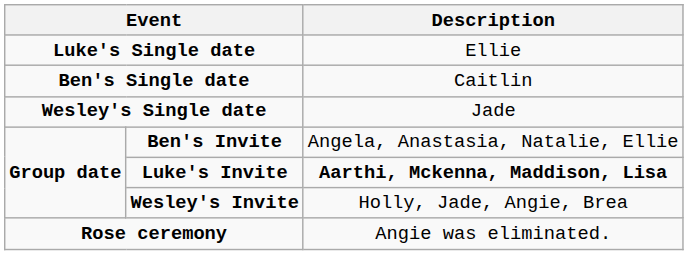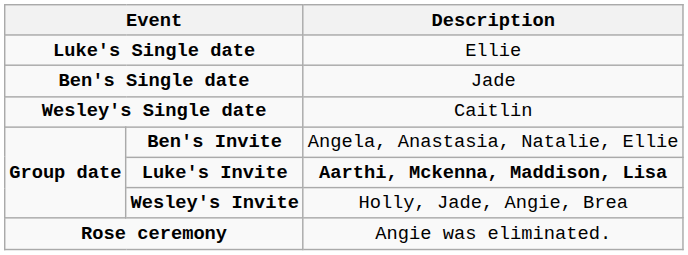(493, 81) Caitlin -> (493, 81) Jade
(493, 112) Jade -> (493, 112) Caitlin
